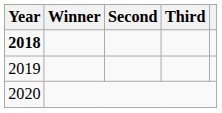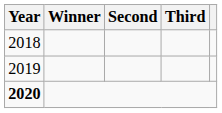(24, 42) bold -> (24, 42) normal
(24, 94) normal -> (24, 94) bold
